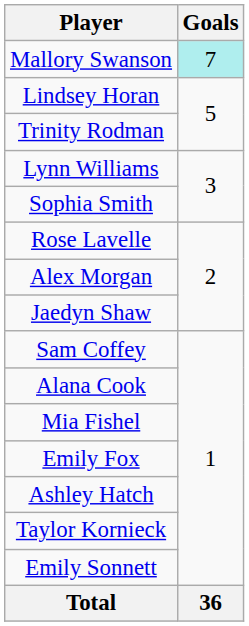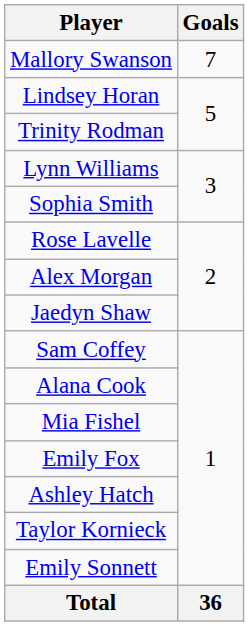(211, 58) paleturquoise background -> (211, 58) no background
